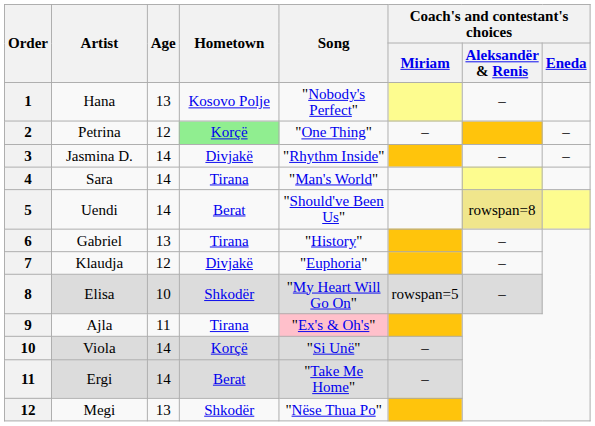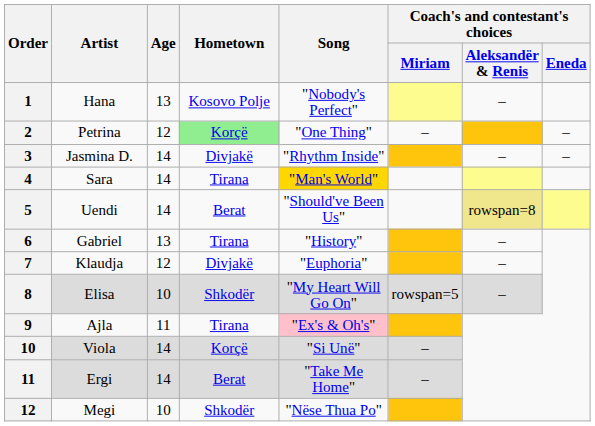(334, 178) no background -> (334, 178) gold background
(163, 410) 13 -> (163, 410) 10
